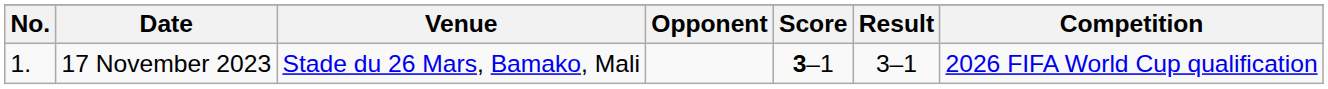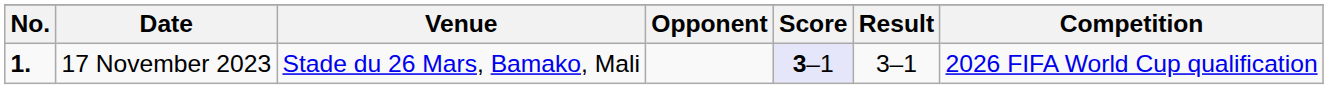(21, 63) normal -> (21, 63) bold
(813, 63) no background -> (813, 63) lavender background
